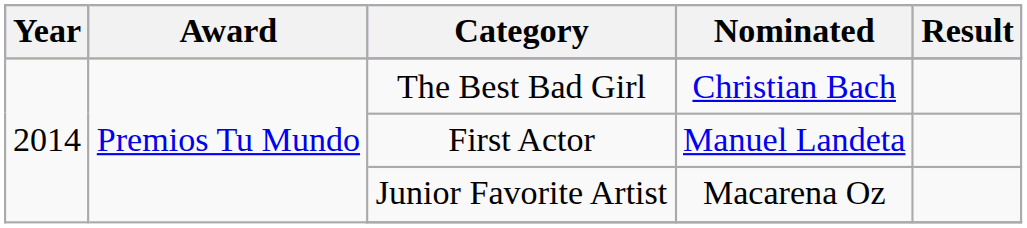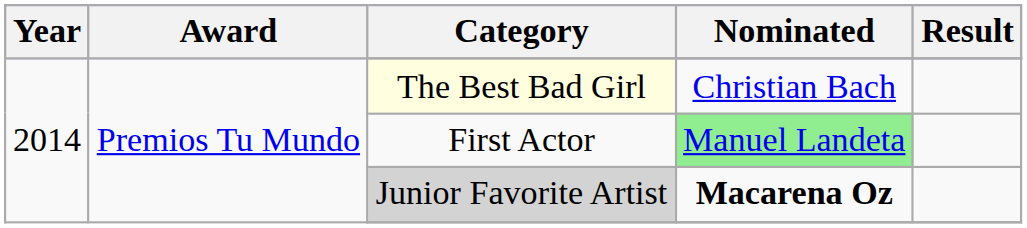(522, 85) no background -> (522, 85) lightyellow background
(794, 139) no background -> (794, 139) lightgreen background
(522, 193) no background -> (522, 193) lightgrey background
(794, 193) normal -> (794, 193) bold
